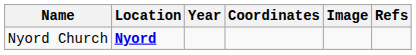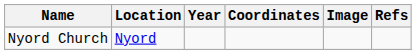(136, 39) bold -> (136, 39) normal
